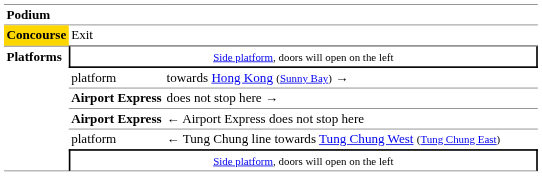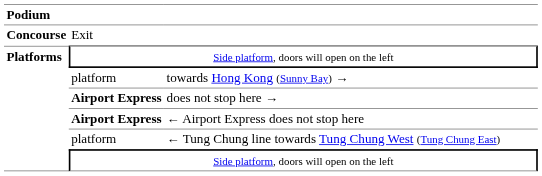(36, 35) gold background -> (36, 35) no background
